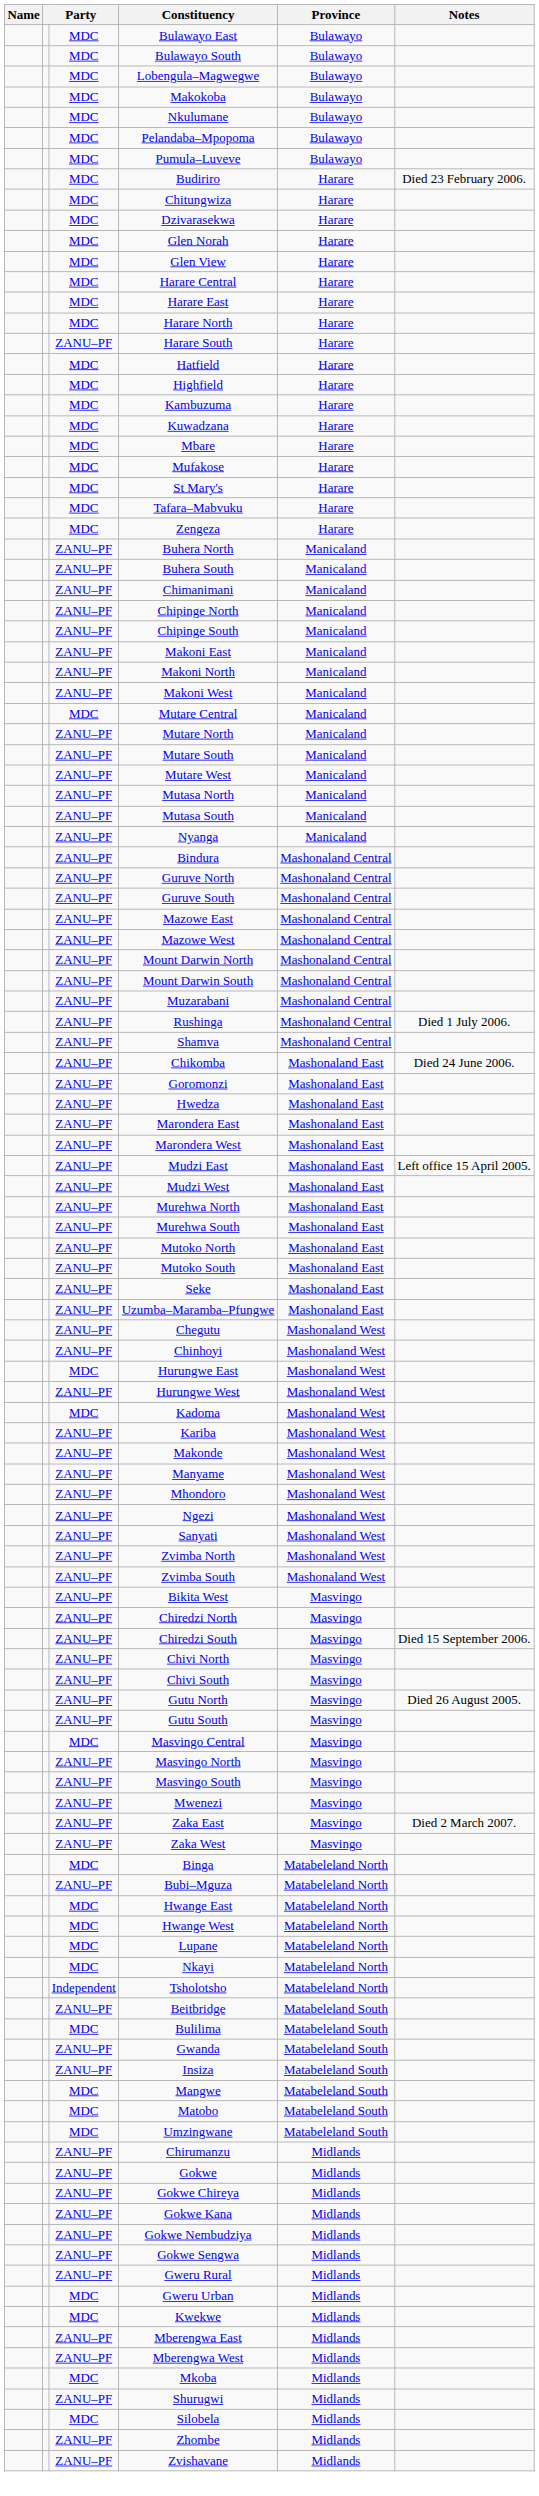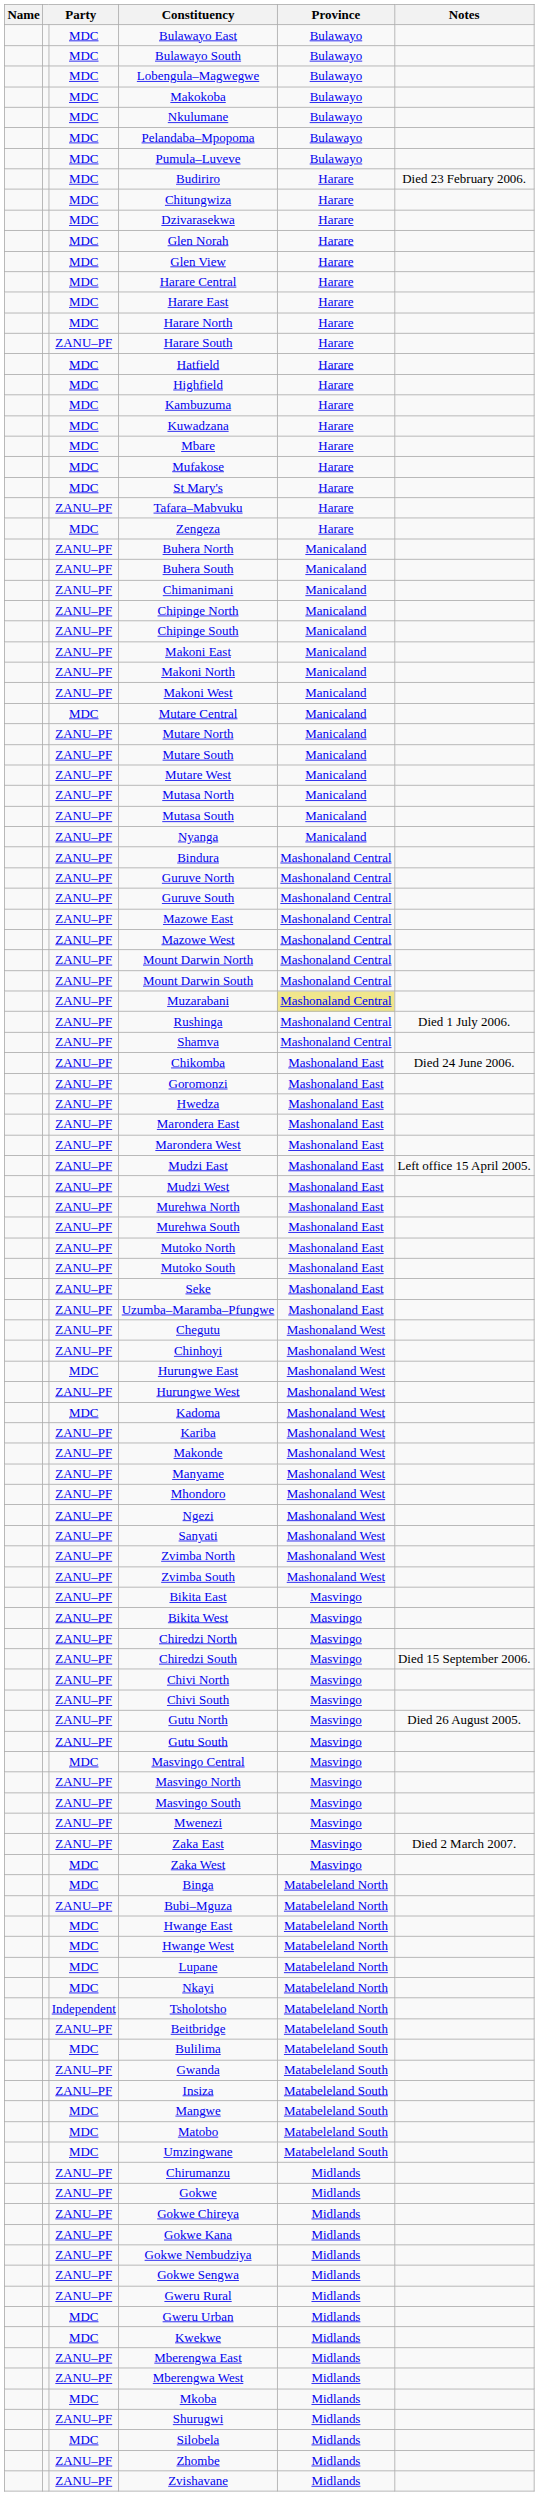(84, 508) MDC -> (84, 508) ZANU–PF
(336, 1001) no background -> (336, 1001) khaki background
+ row: (198, 1597)
(84, 1844) ZANU–PF -> (84, 1864) MDC
